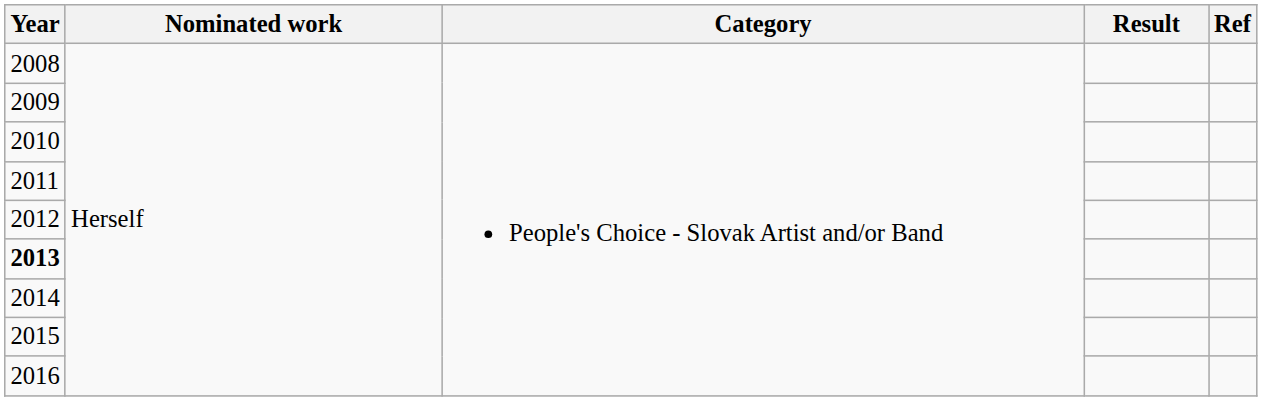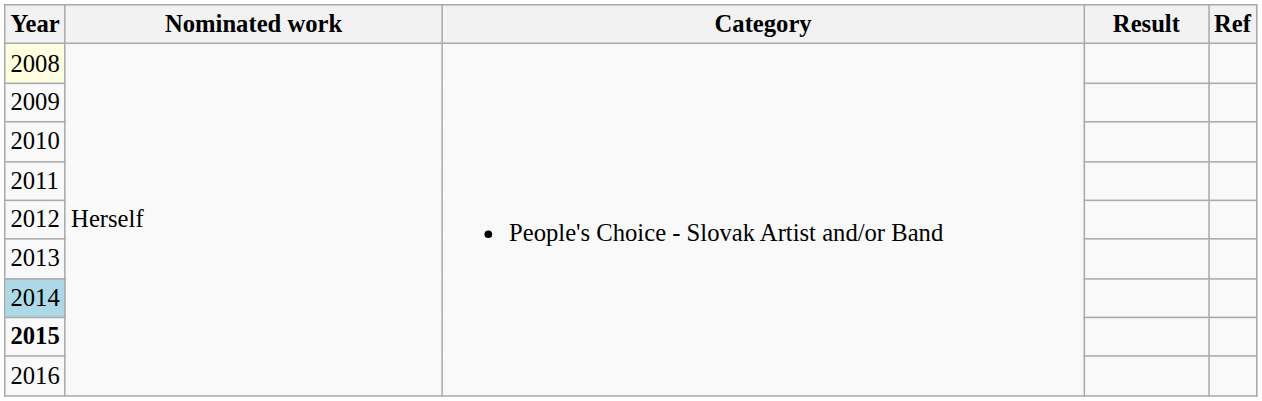(35, 63) no background -> (35, 63) lightyellow background
(35, 258) bold -> (35, 258) normal
(35, 297) no background -> (35, 297) lightblue background
(35, 336) normal -> (35, 336) bold
